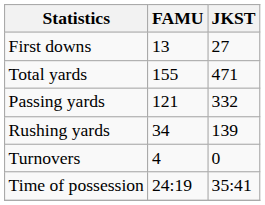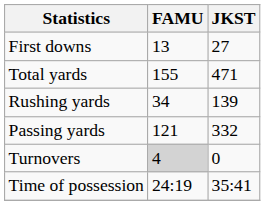rows swapped: (59, 130) <-> (57, 102)
(156, 158) no background -> (156, 158) lightgrey background
